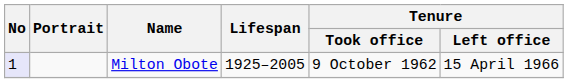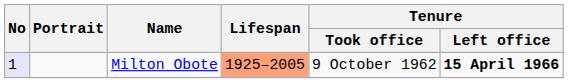(265, 65) no background -> (265, 65) lightsalmon background
(501, 65) normal -> (501, 65) bold
